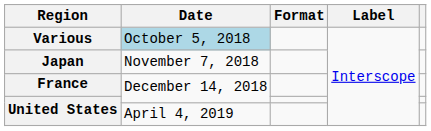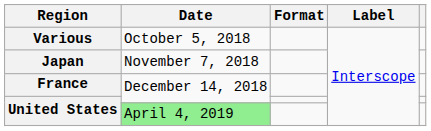(187, 39) lightblue background -> (187, 39) no background
(179, 114) no background -> (179, 114) lightgreen background
